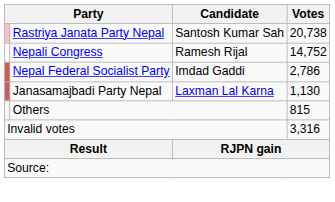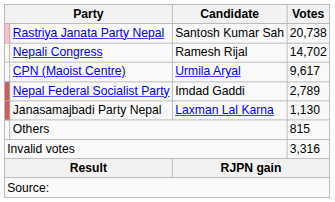(308, 52) 14,752 -> (308, 52) 14,702
+ row: (69, 71)
(305, 71) 2,786 -> (305, 91) 2,789
